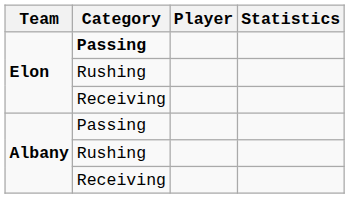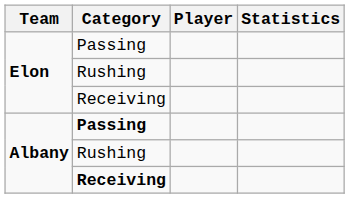(111, 46) bold -> (111, 46) normal
(111, 126) normal -> (111, 126) bold
(121, 180) normal -> (121, 180) bold
